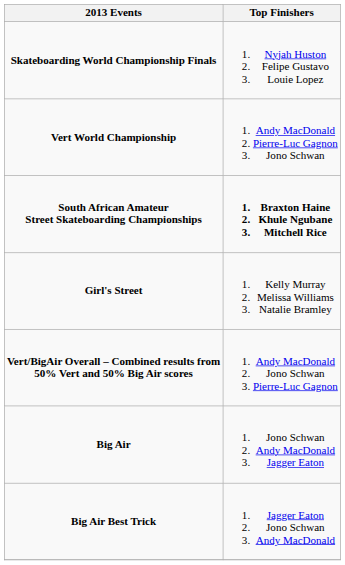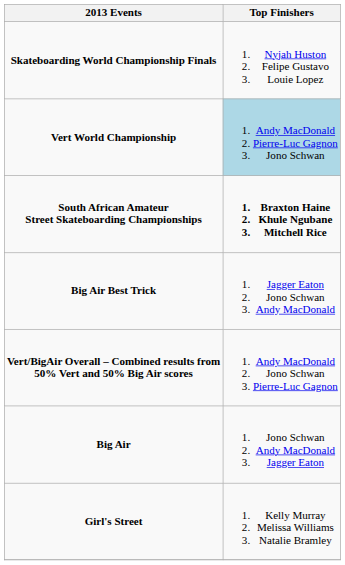(282, 143) no background -> (282, 143) lightblue background
rows swapped: (114, 290) <-> (114, 521)
